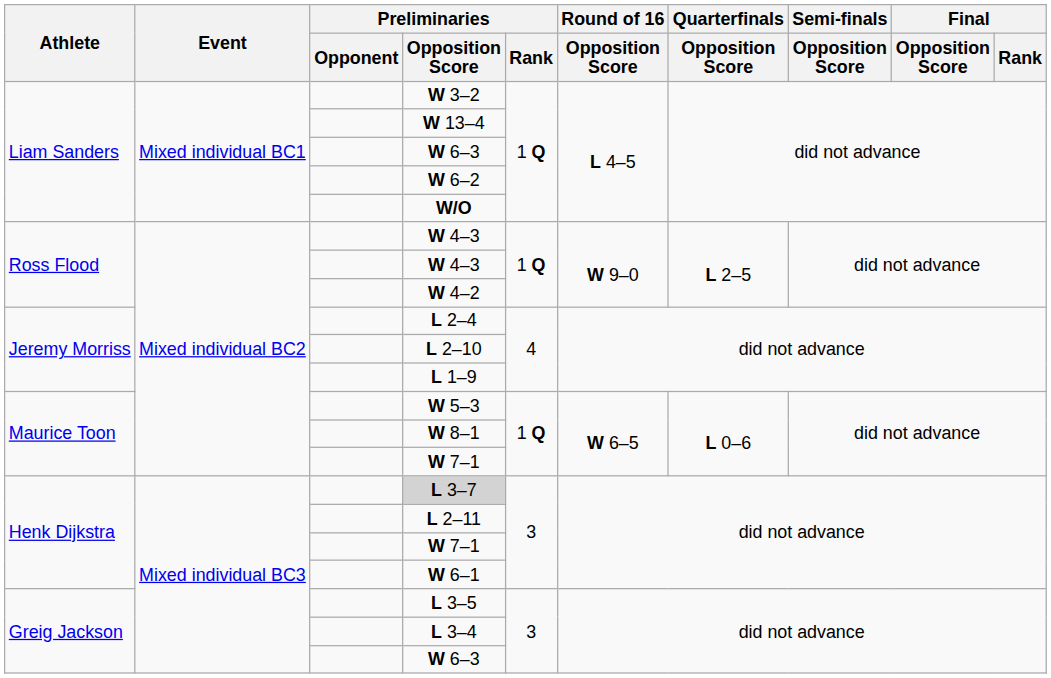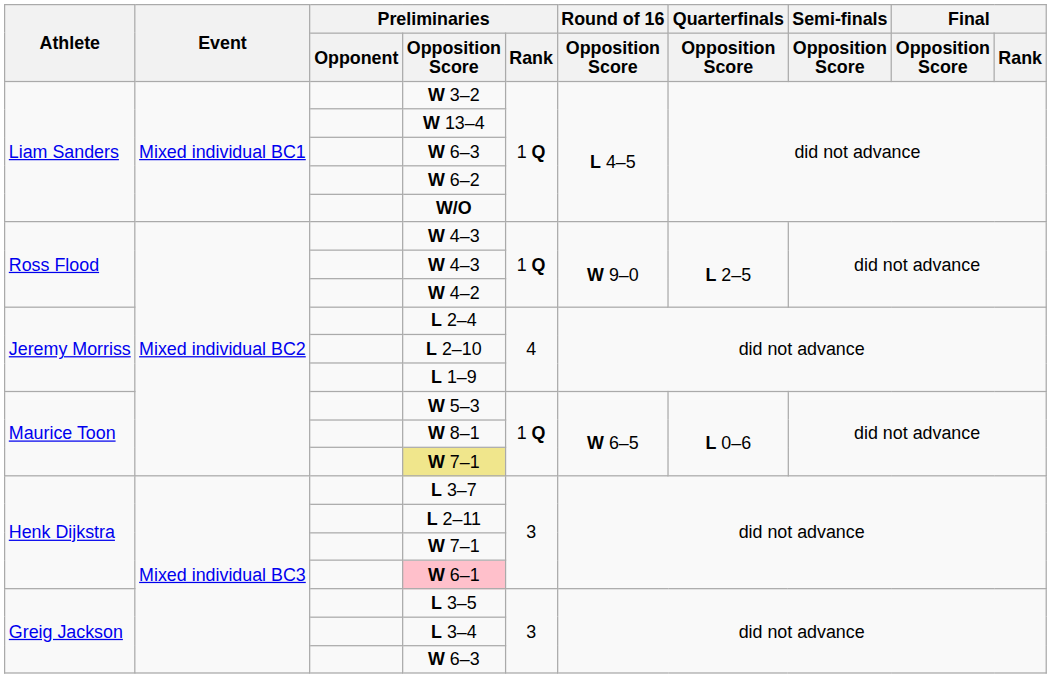(454, 462) no background -> (454, 462) khaki background
(454, 490) lightgrey background -> (454, 490) no background
(454, 575) no background -> (454, 575) pink background
